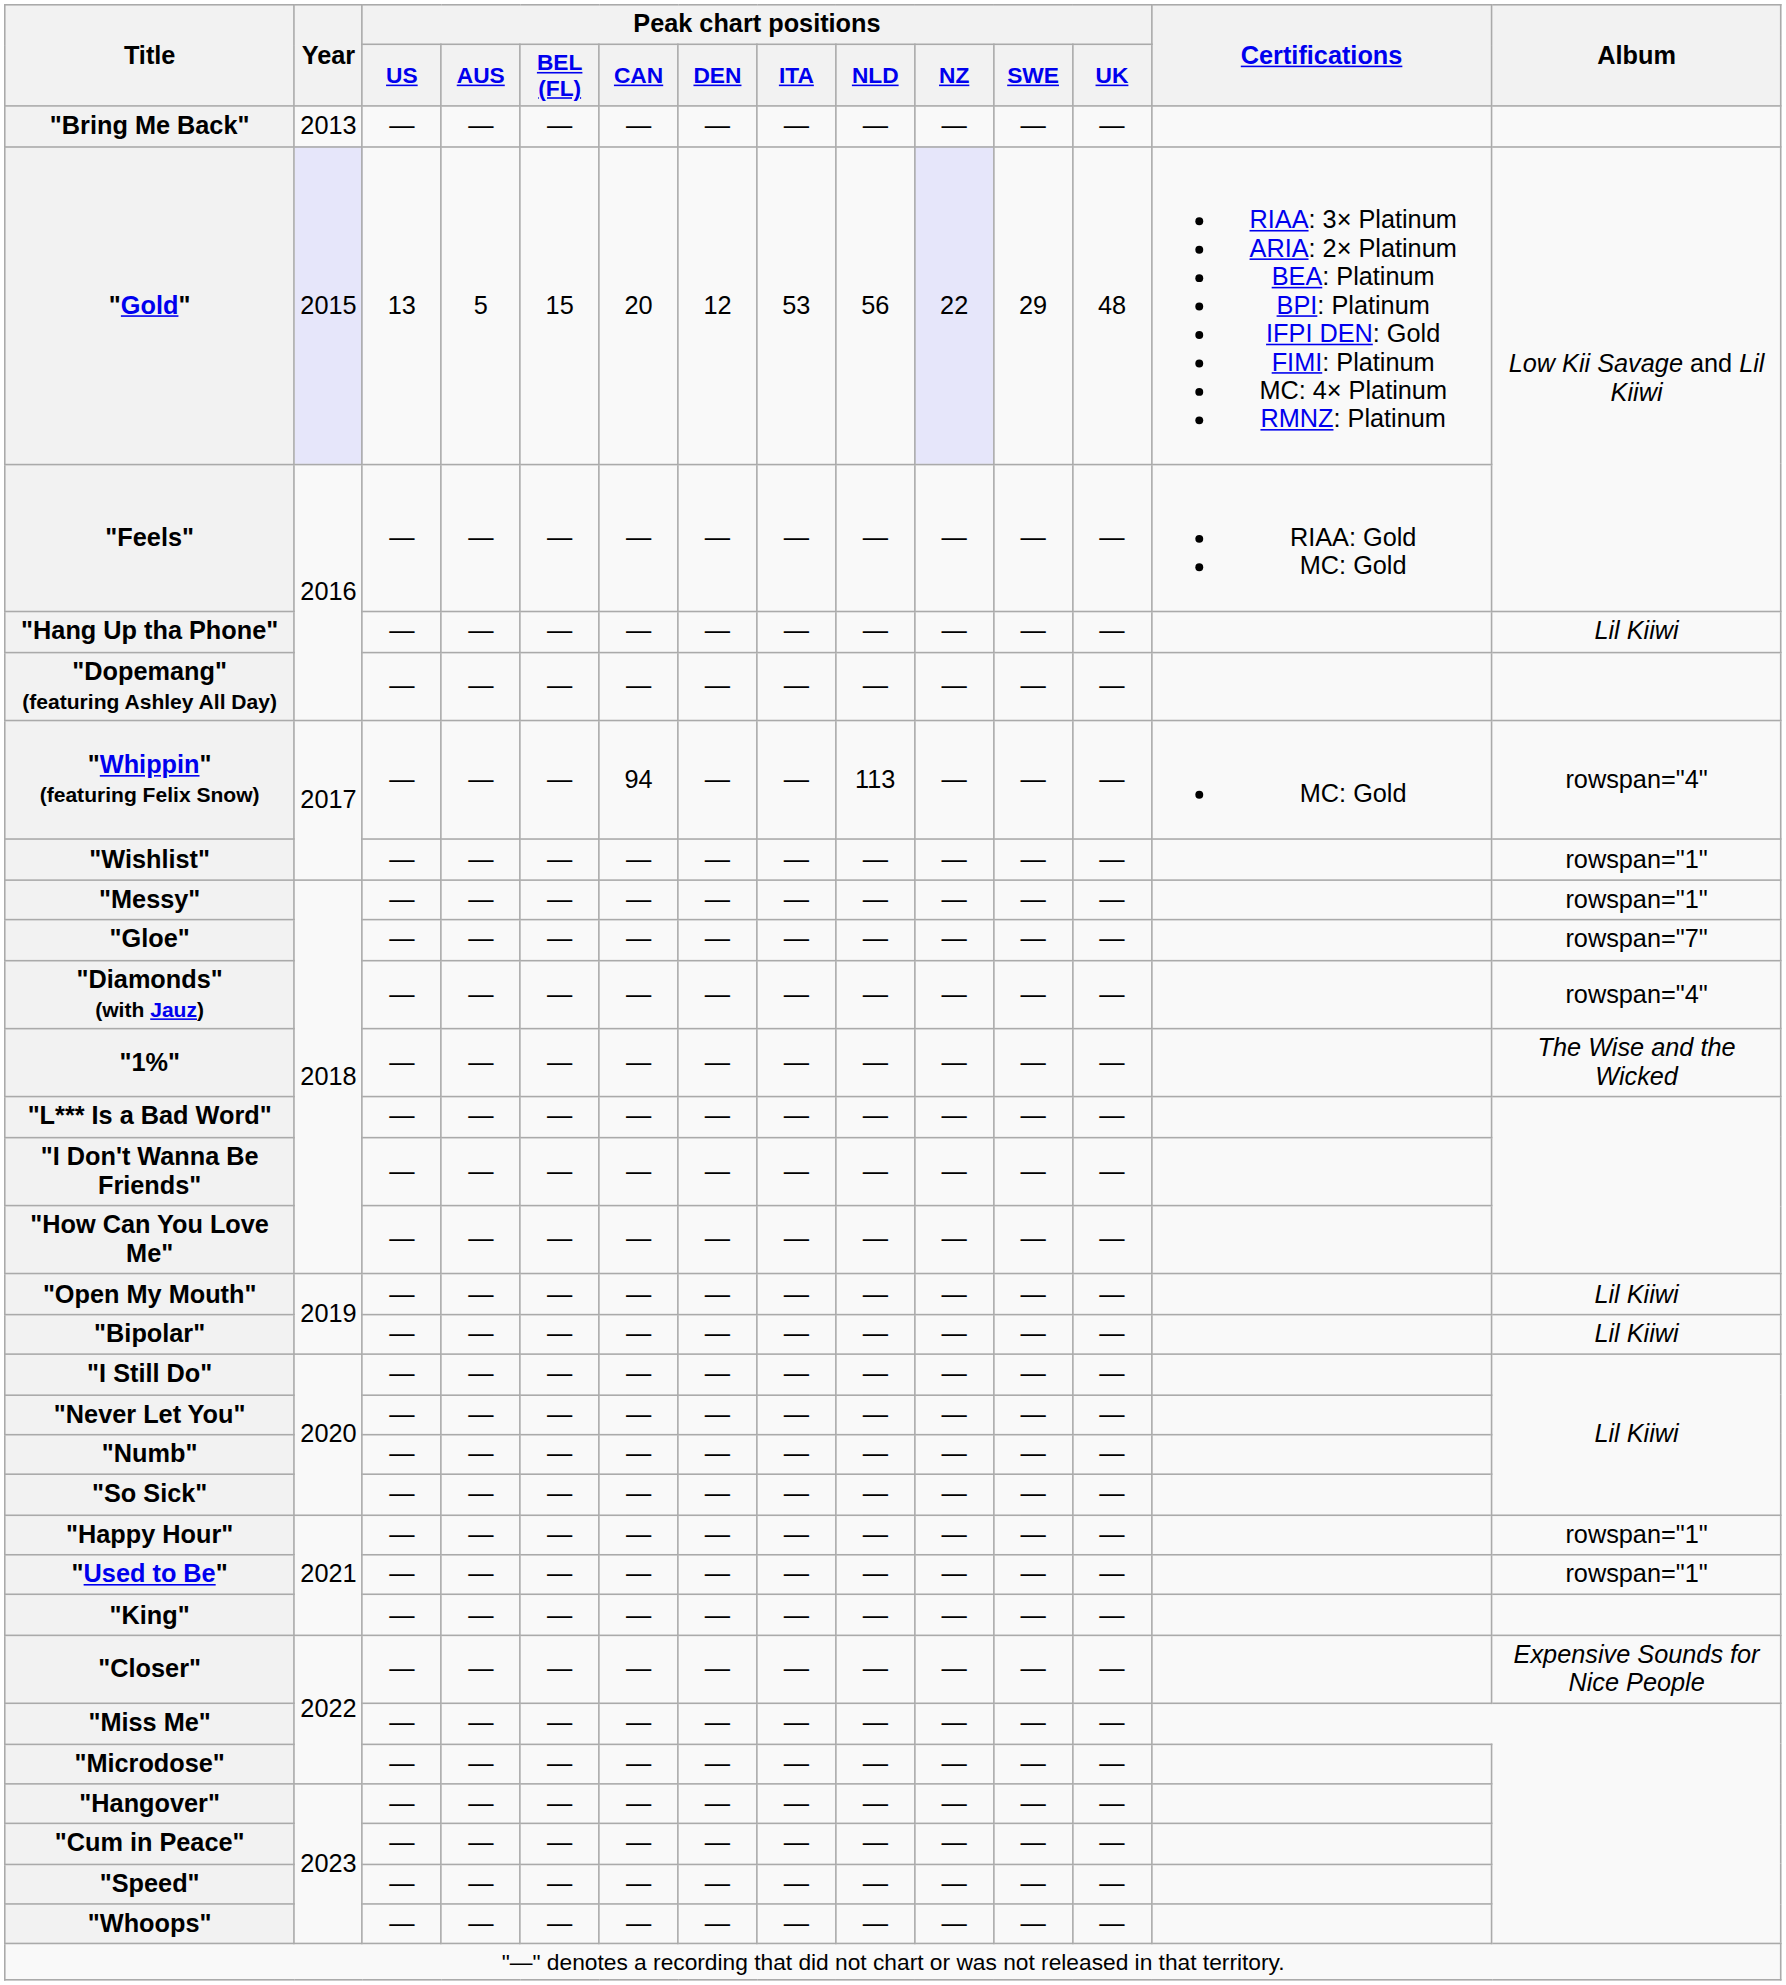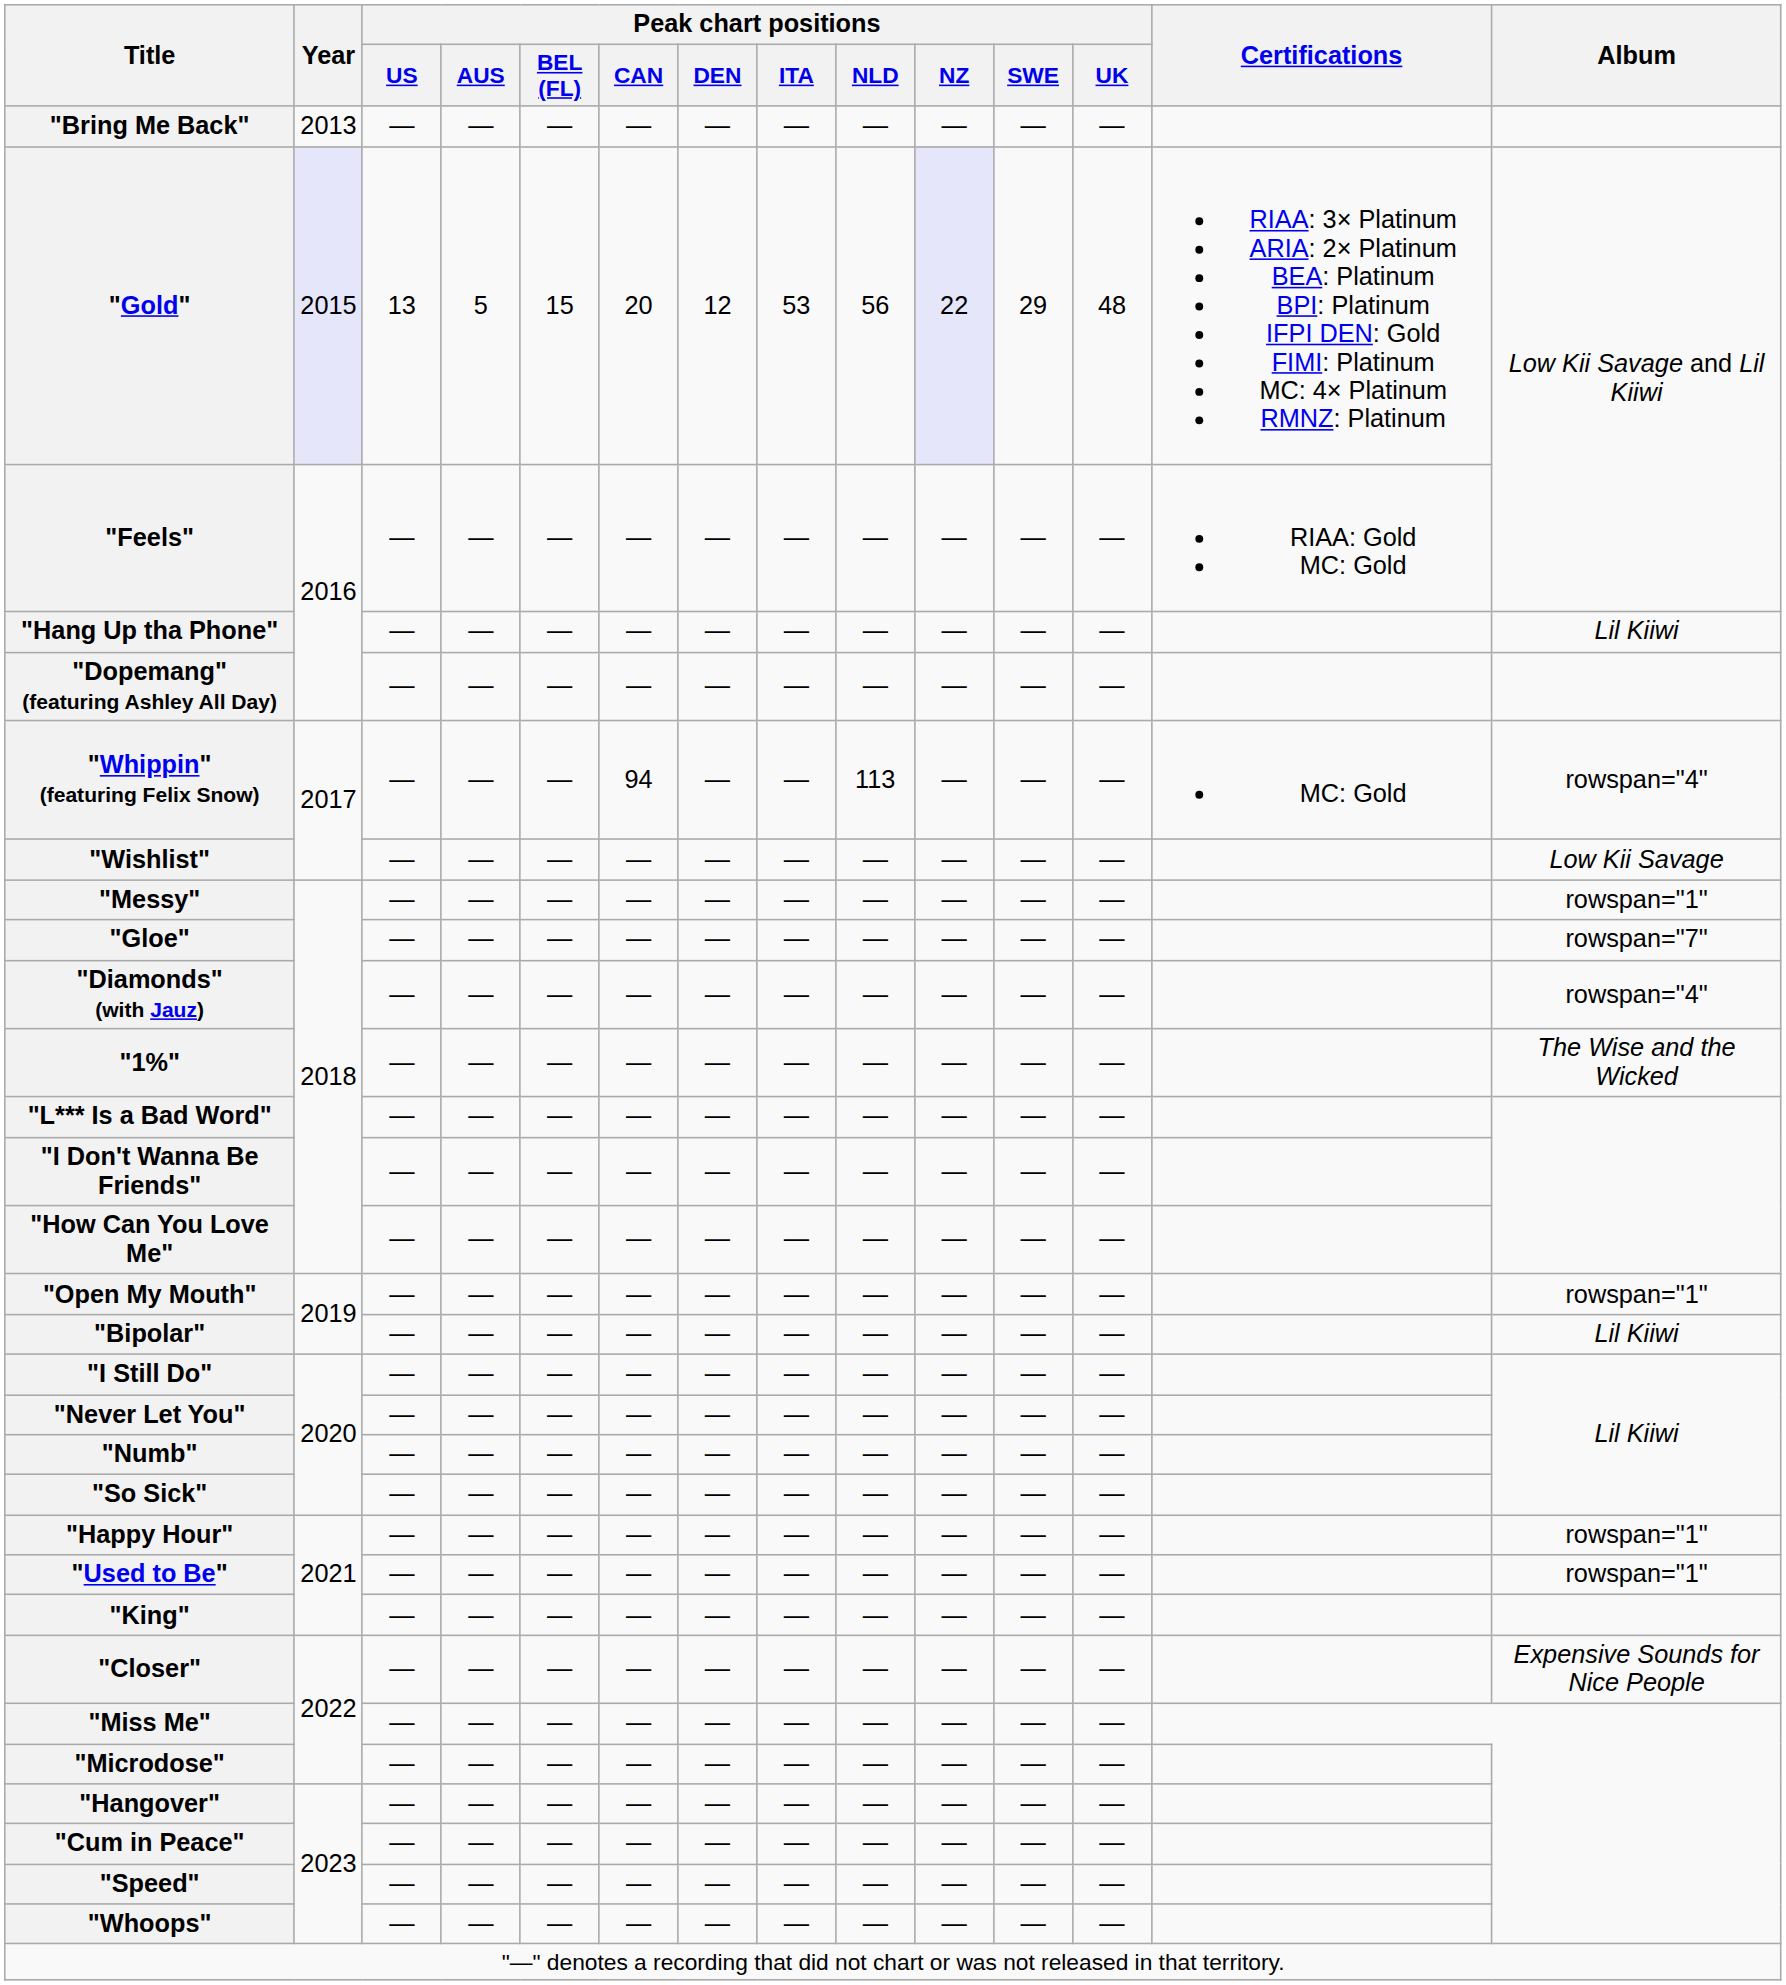(1637, 859) rowspan="1" -> (1637, 859) Low Kii Savage
(1637, 1293) Lil Kiiwi -> (1637, 1293) rowspan="1"
